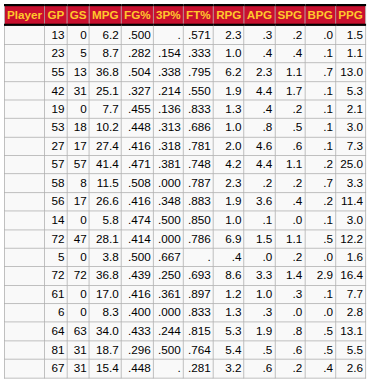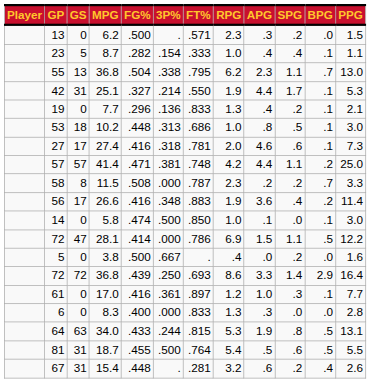(139, 109) .455 -> (139, 109) .296
(139, 350) .296 -> (139, 350) .455
